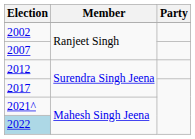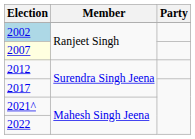(19, 32) no background -> (19, 32) lightblue background
(19, 50) no background -> (19, 50) lightyellow background
(19, 124) lightblue background -> (19, 124) no background
